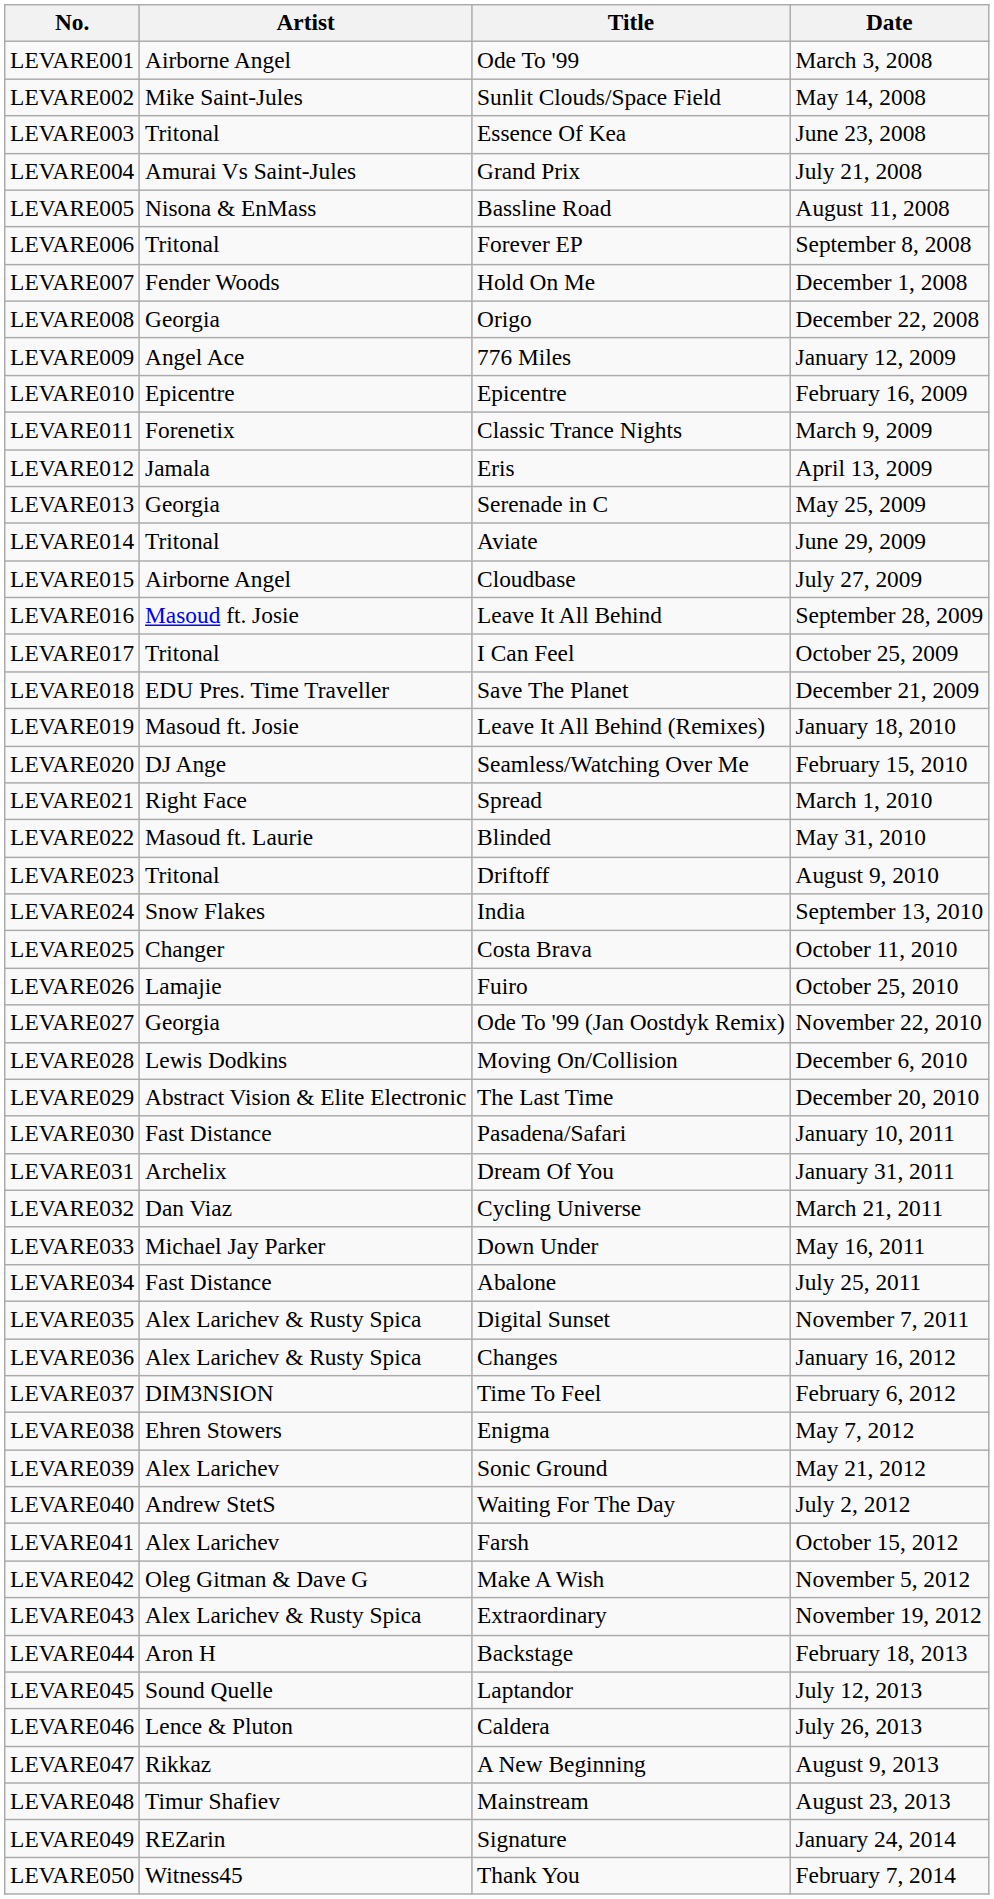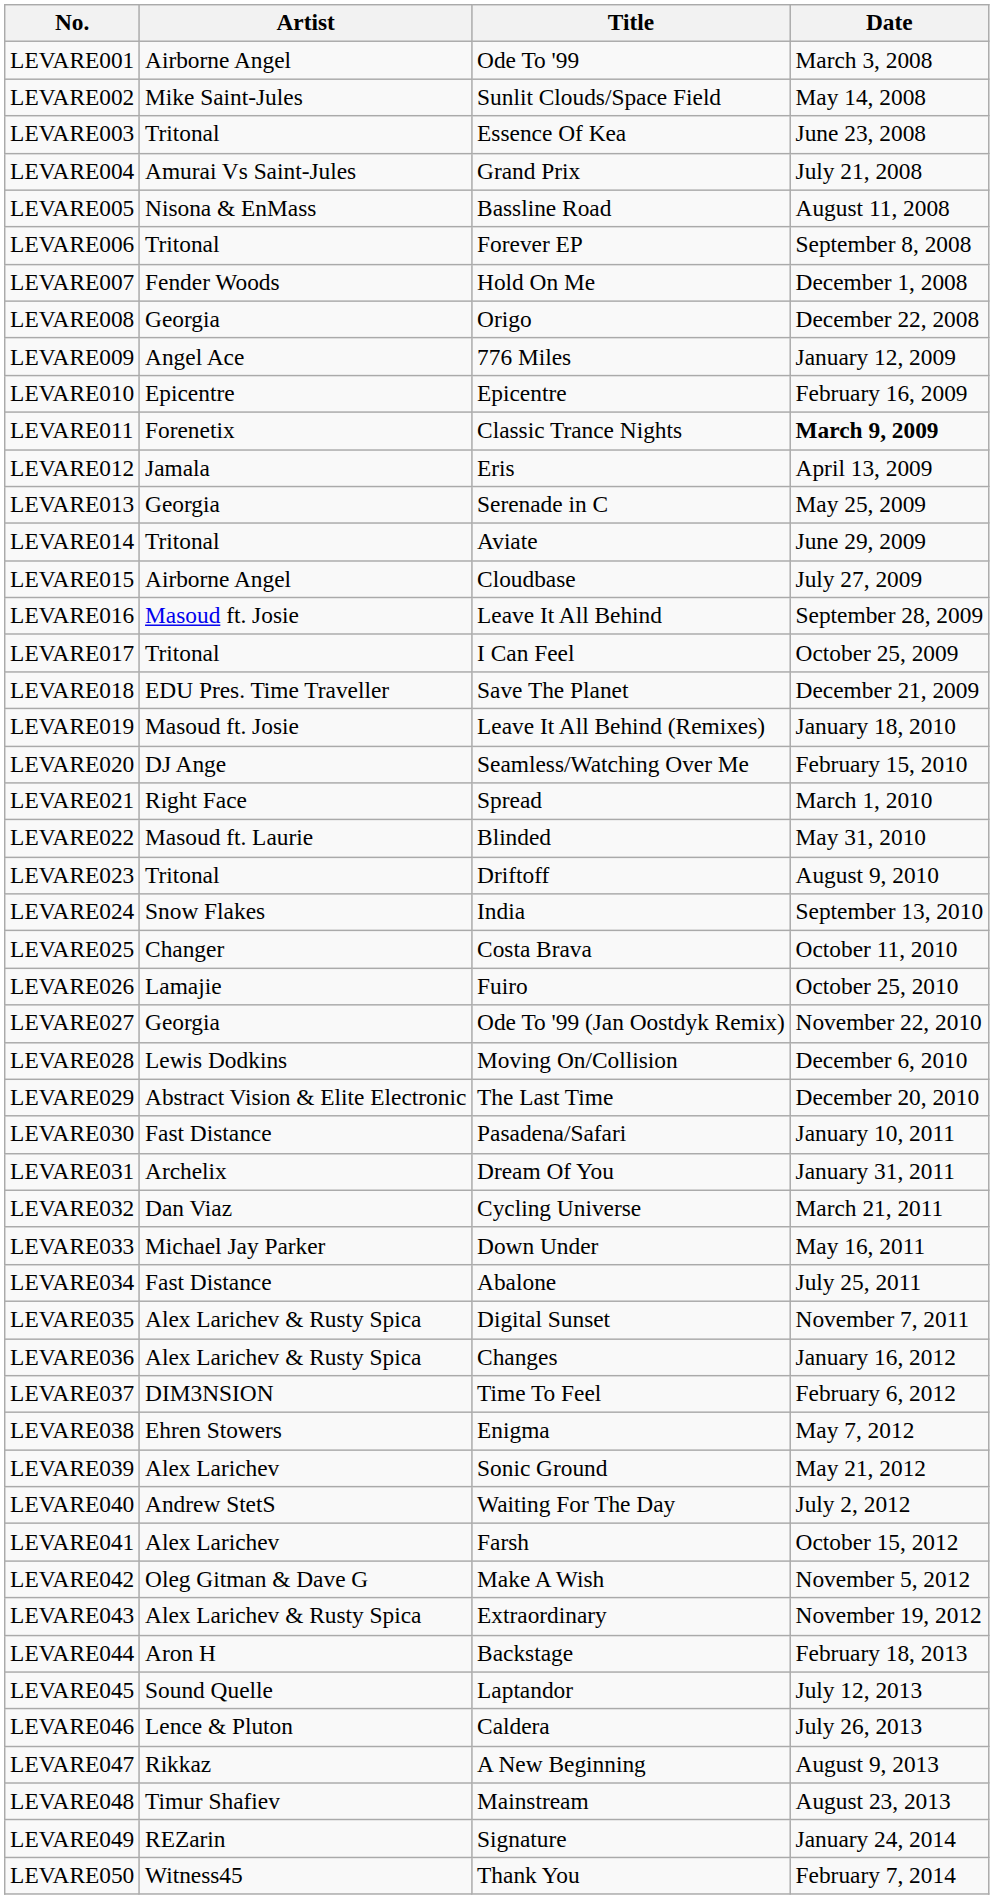(864, 430) normal -> (867, 430) bold
